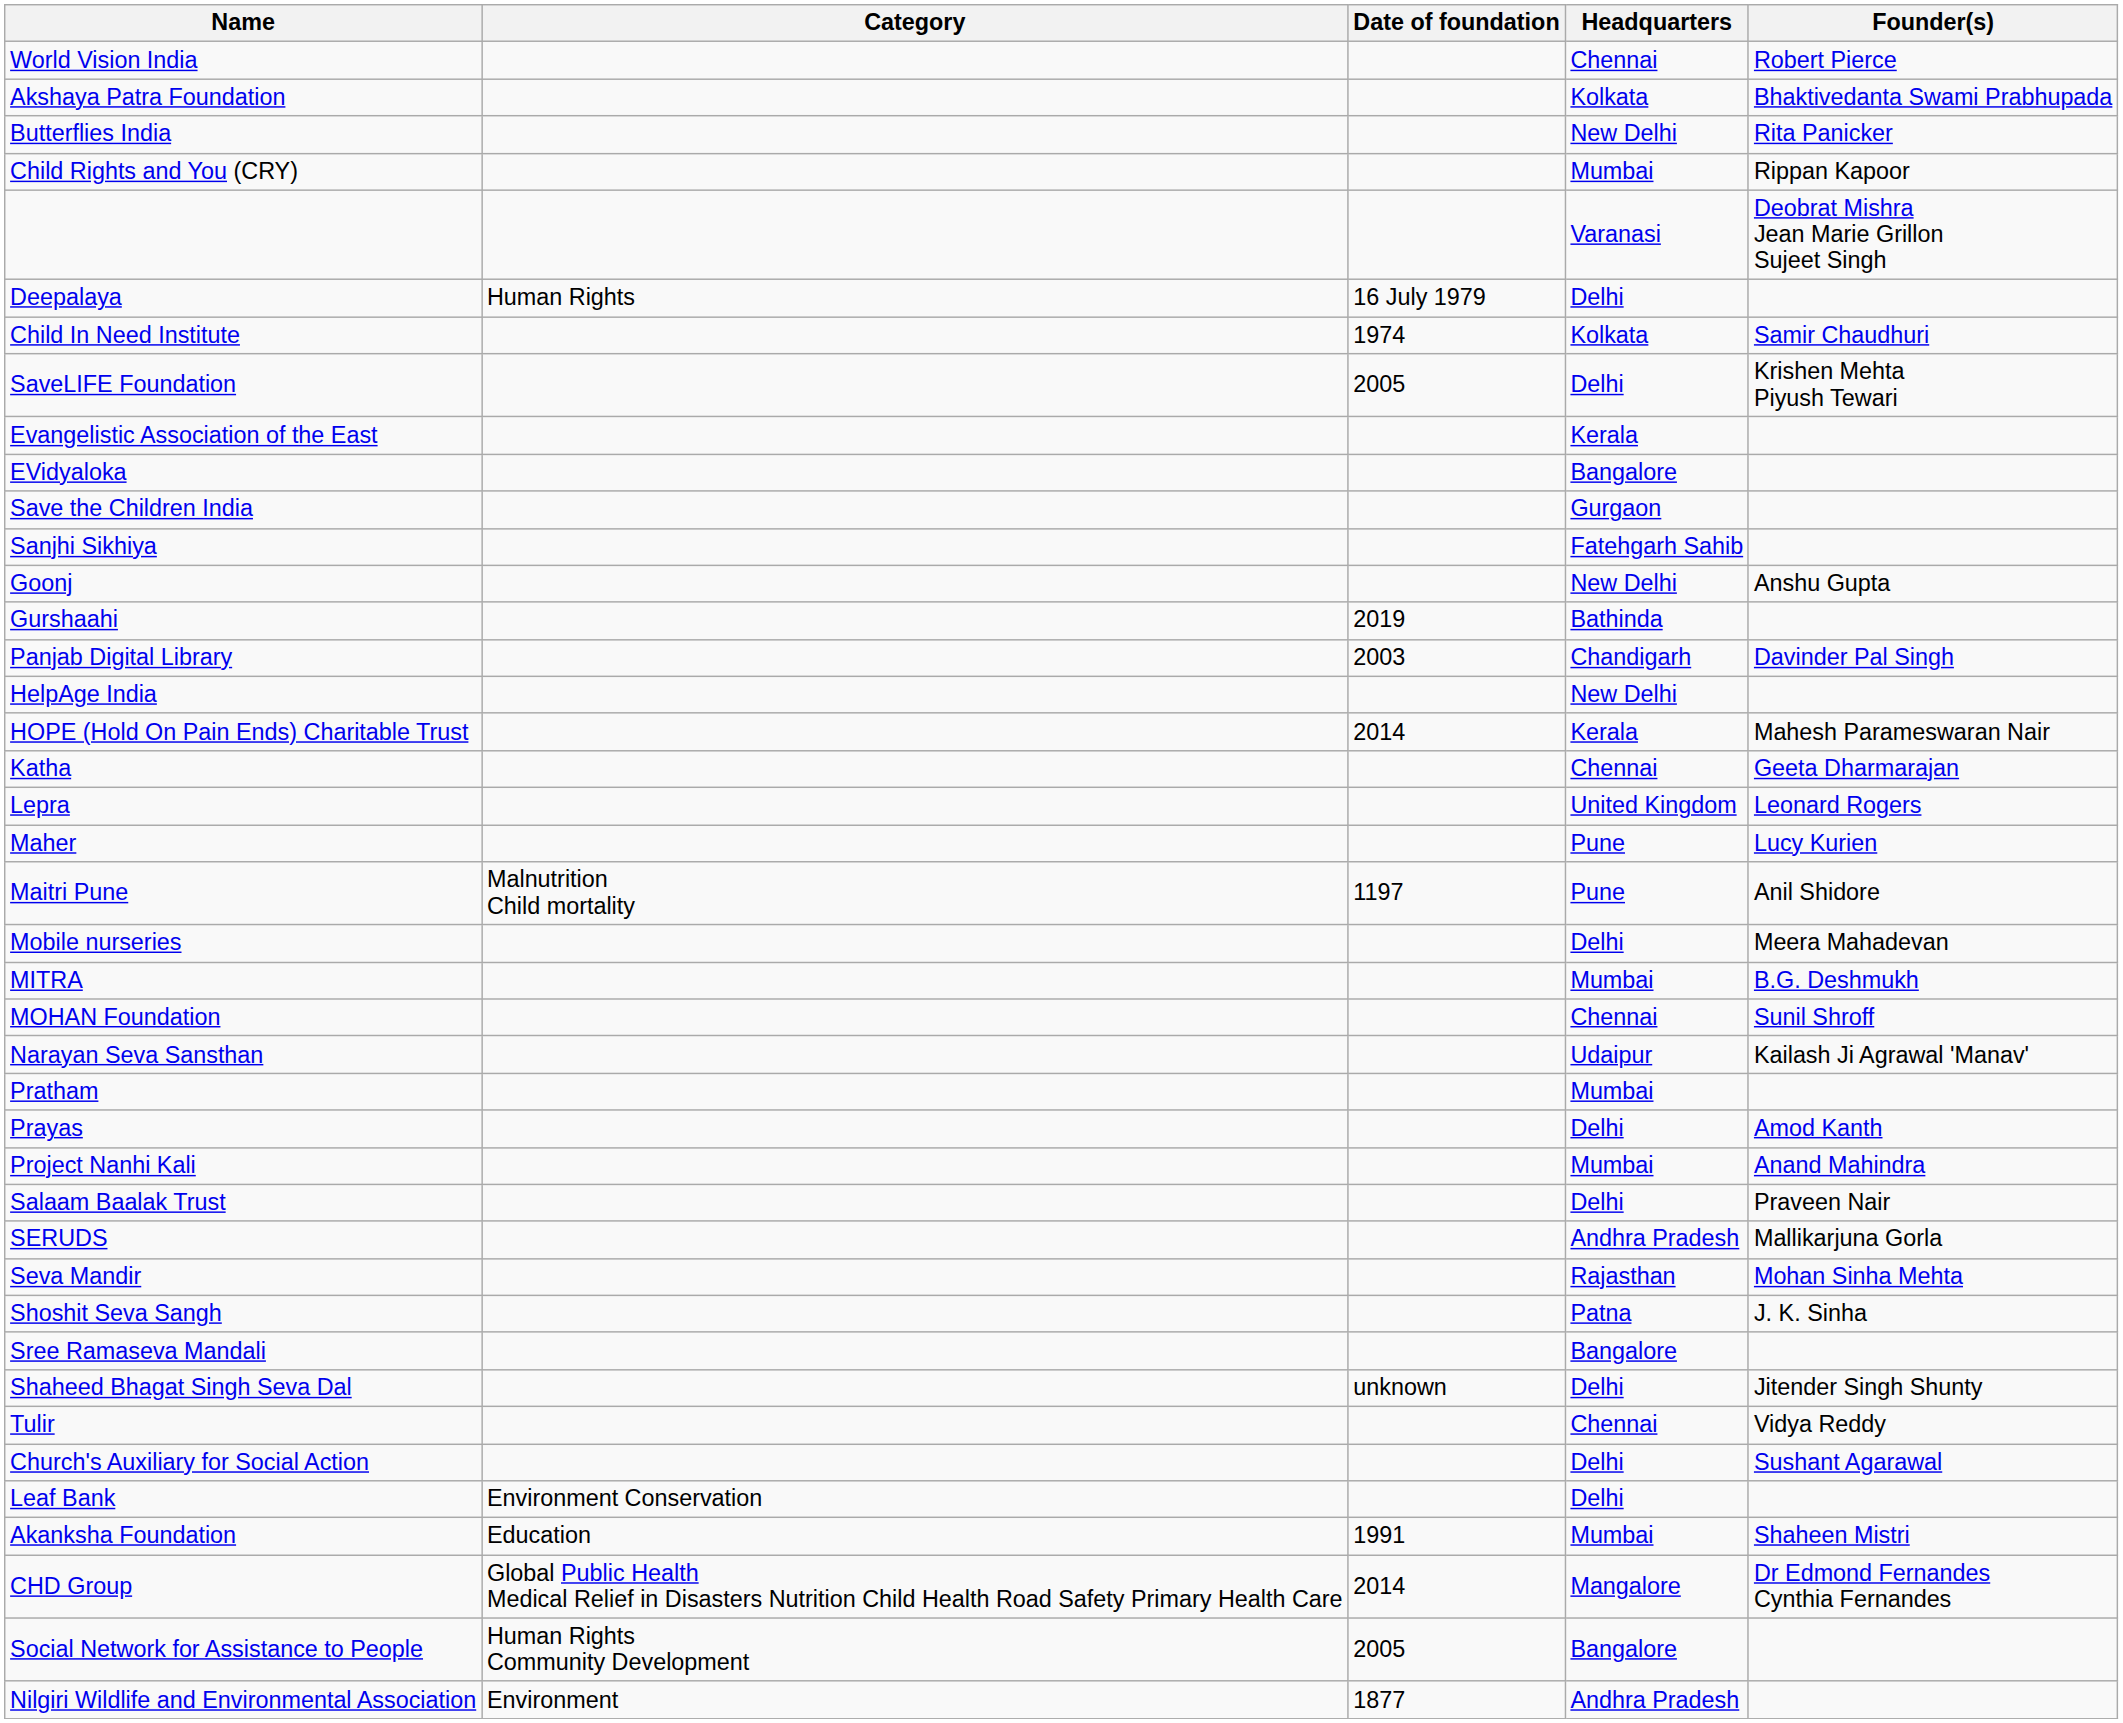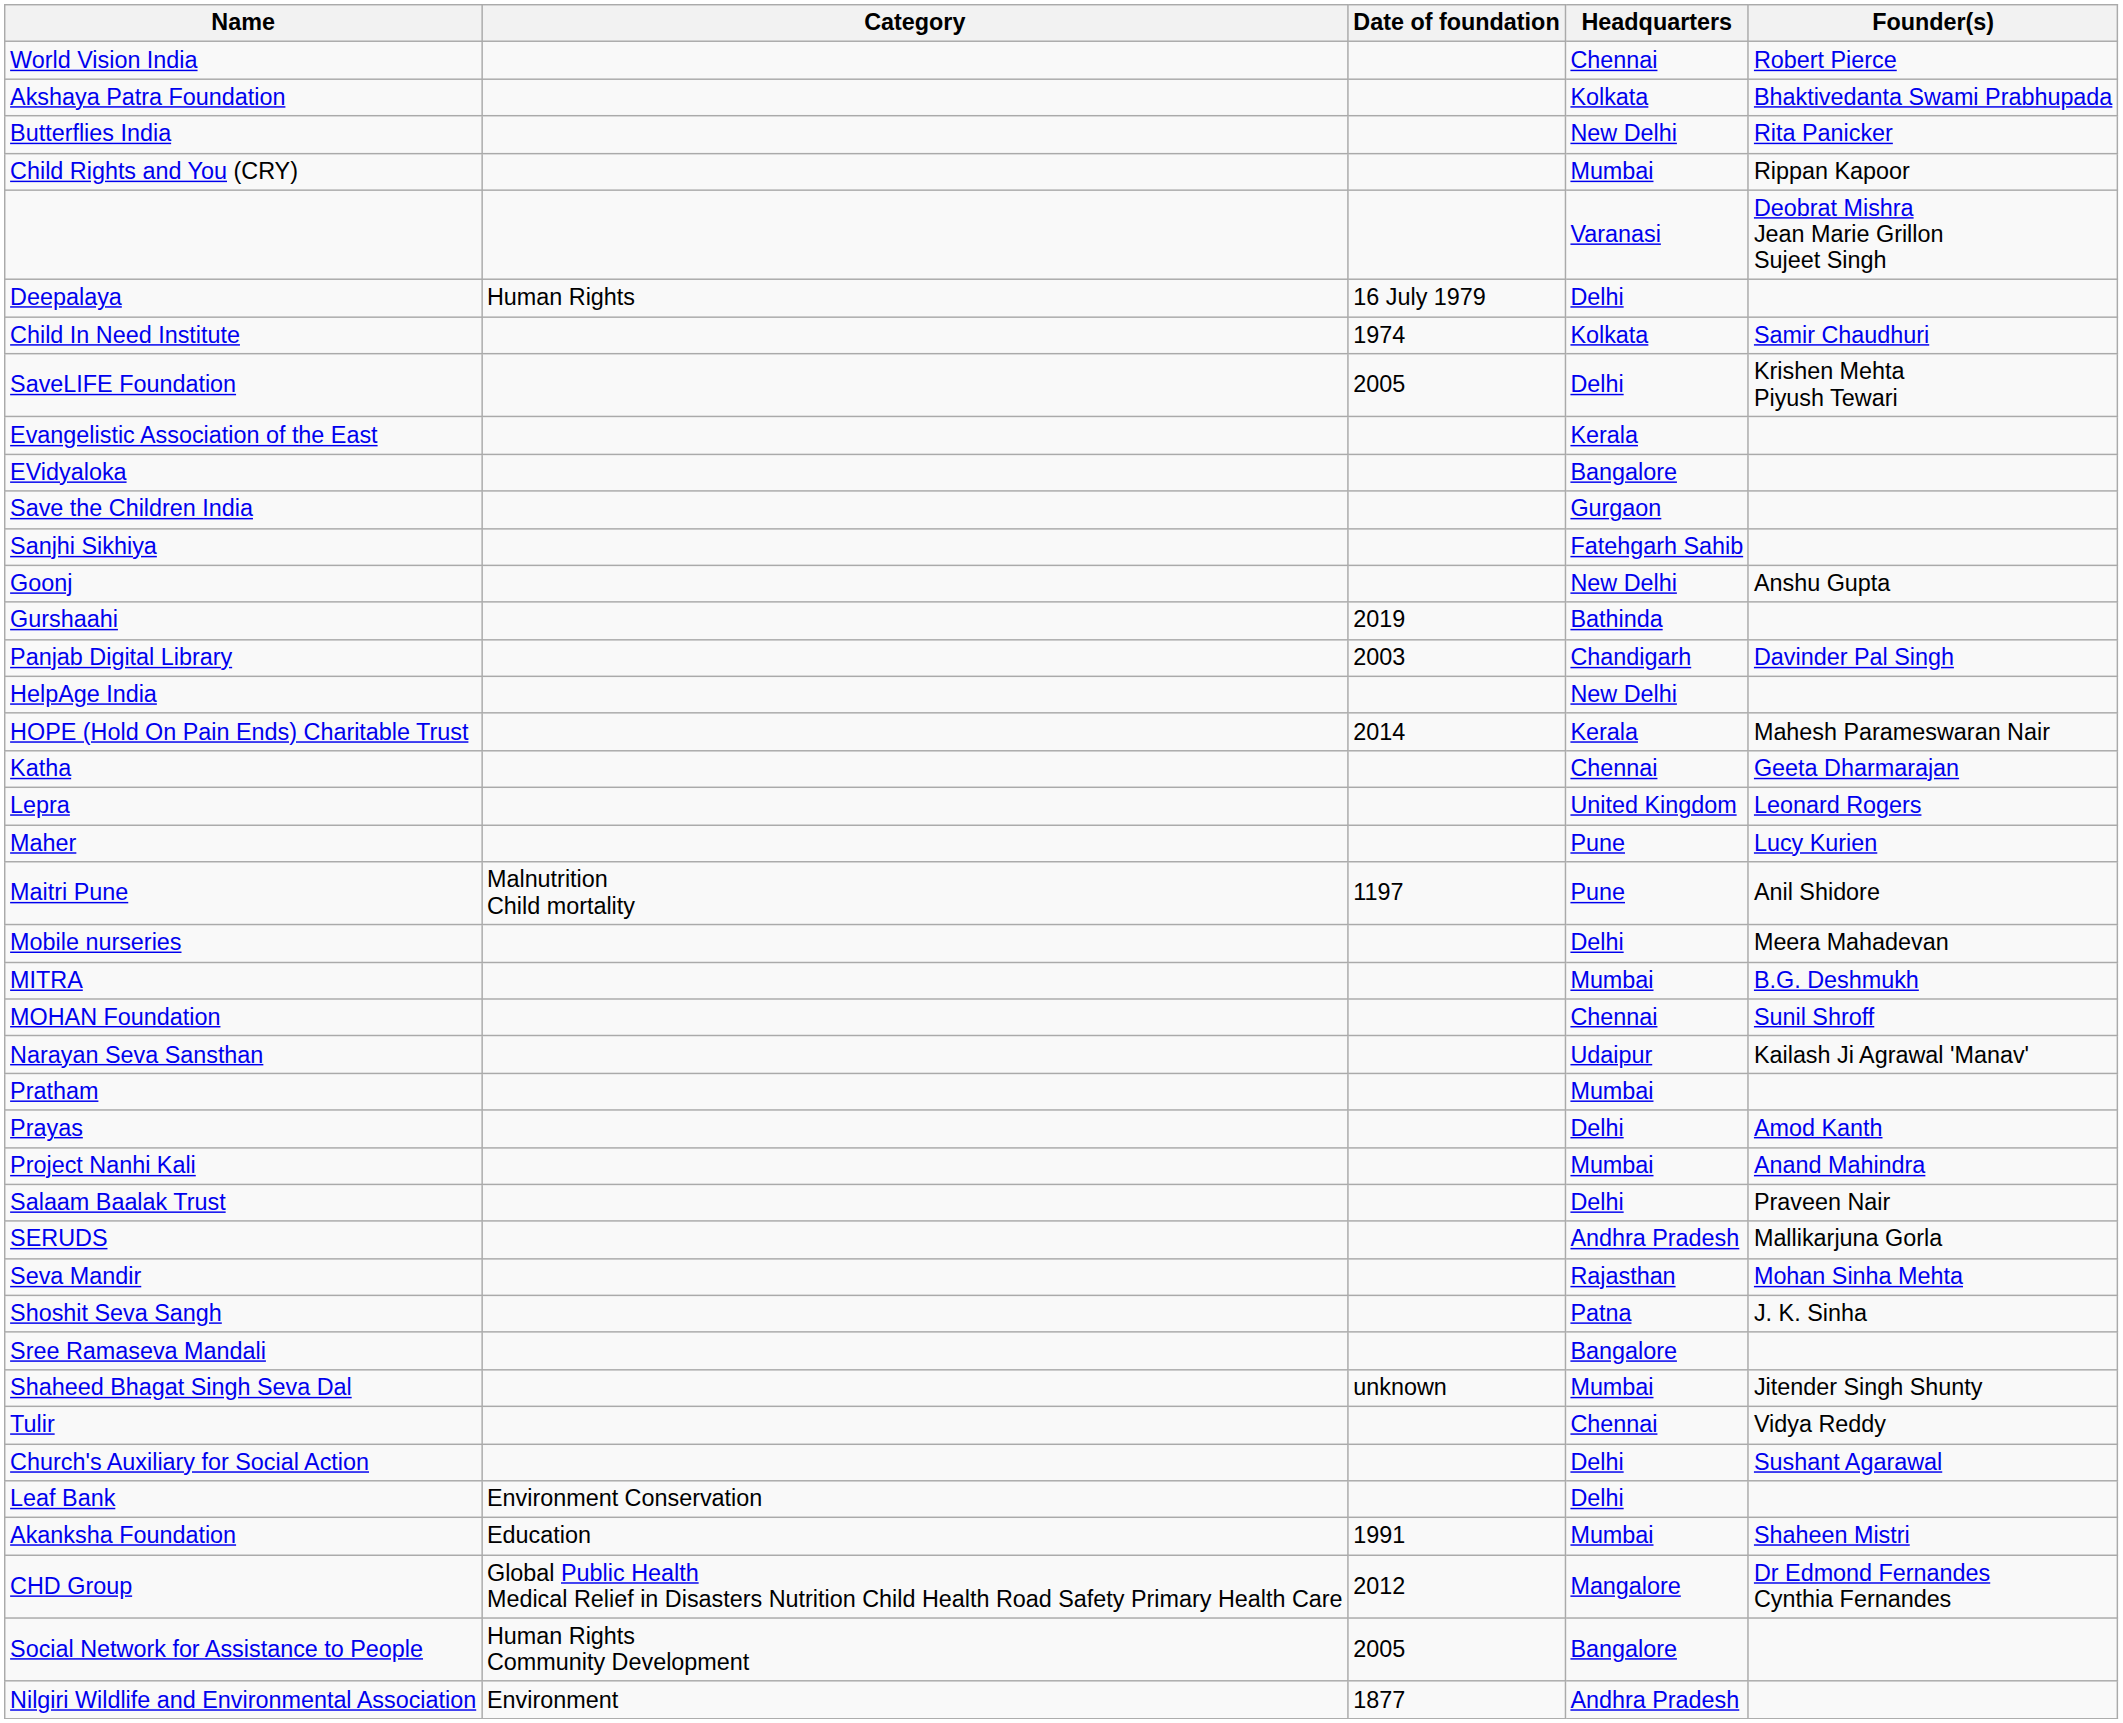(1597, 1387) Delhi -> (1612, 1387) Mumbai
(1379, 1586) 2014 -> (1379, 1586) 2012
